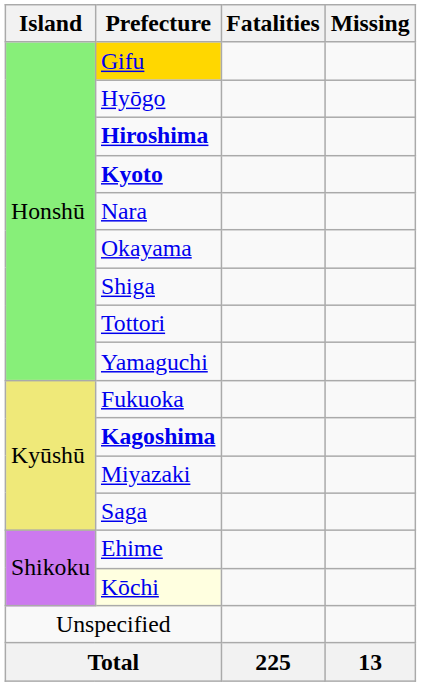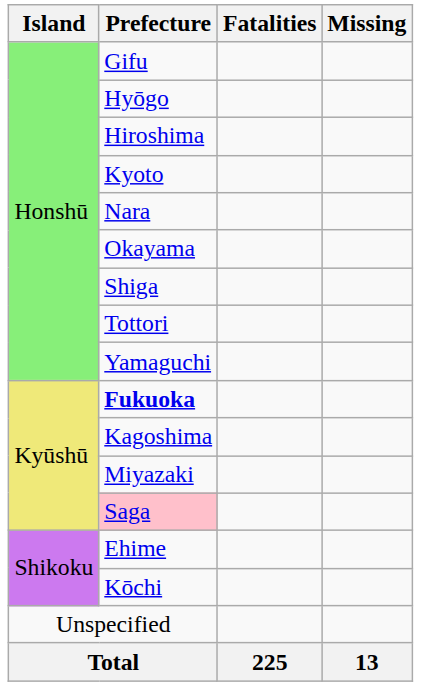(123, 60) gold background -> (126, 60) no background
(155, 135) bold -> (154, 135) normal
(132, 173) bold -> (134, 173) normal
(142, 398) normal -> (150, 398) bold
(158, 436) bold -> (158, 436) normal
(124, 511) no background -> (127, 511) pink background
(130, 586) lightyellow background -> (133, 586) no background
